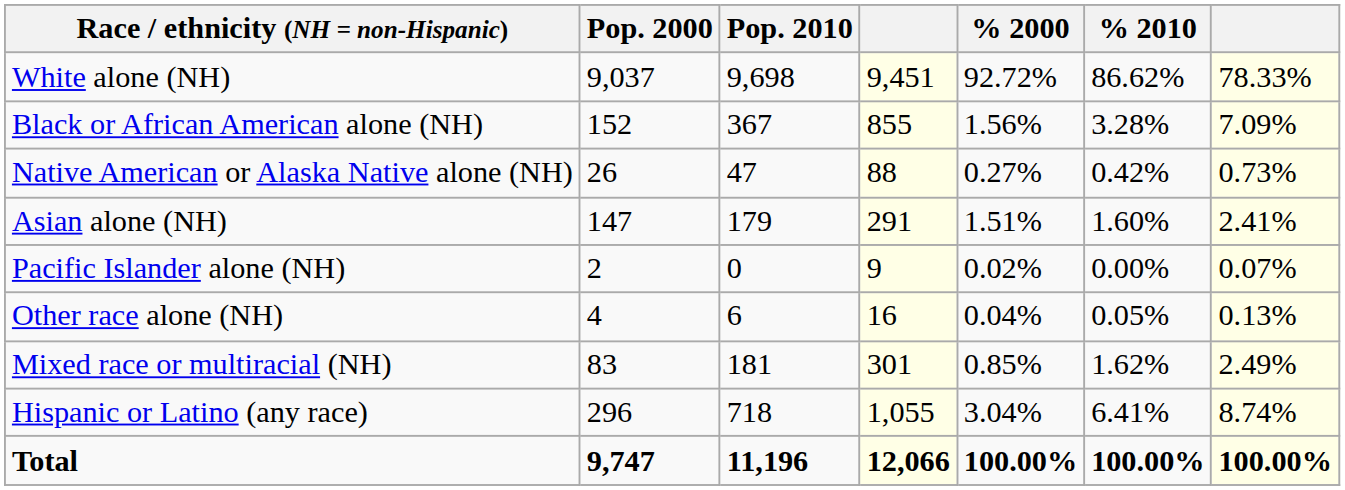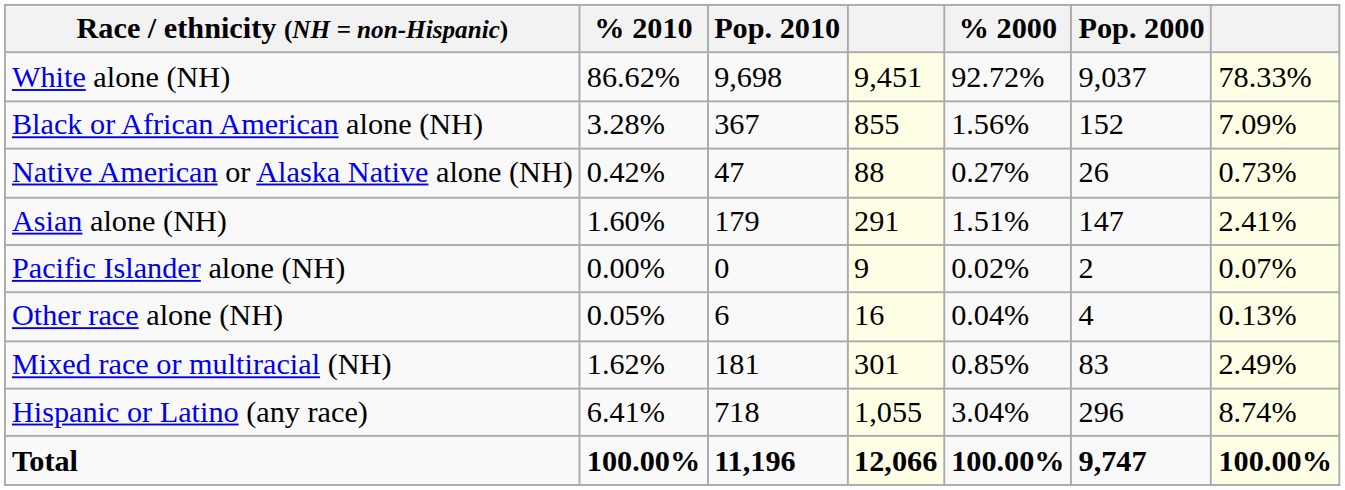columns swapped: (650, 28) <-> (1148, 28)
